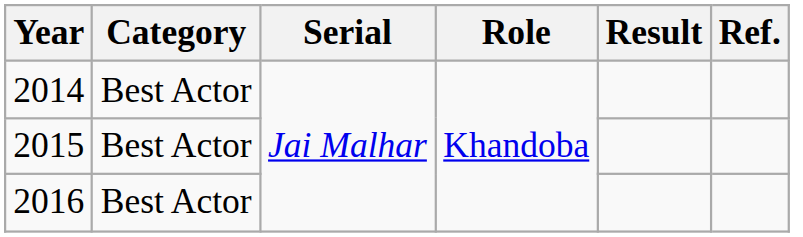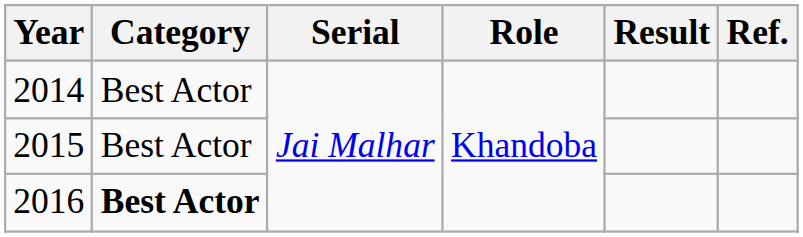(176, 201) normal -> (180, 201) bold
